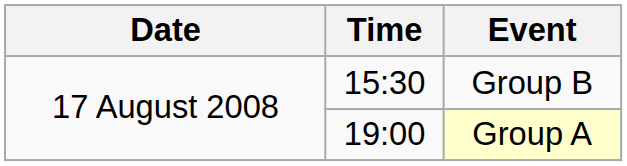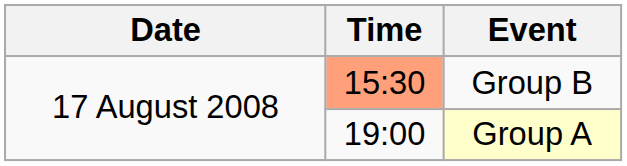(385, 82) no background -> (385, 82) lightsalmon background
